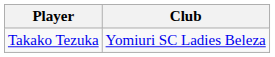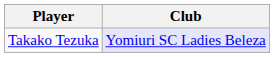(186, 40) no background -> (186, 40) lavender background
